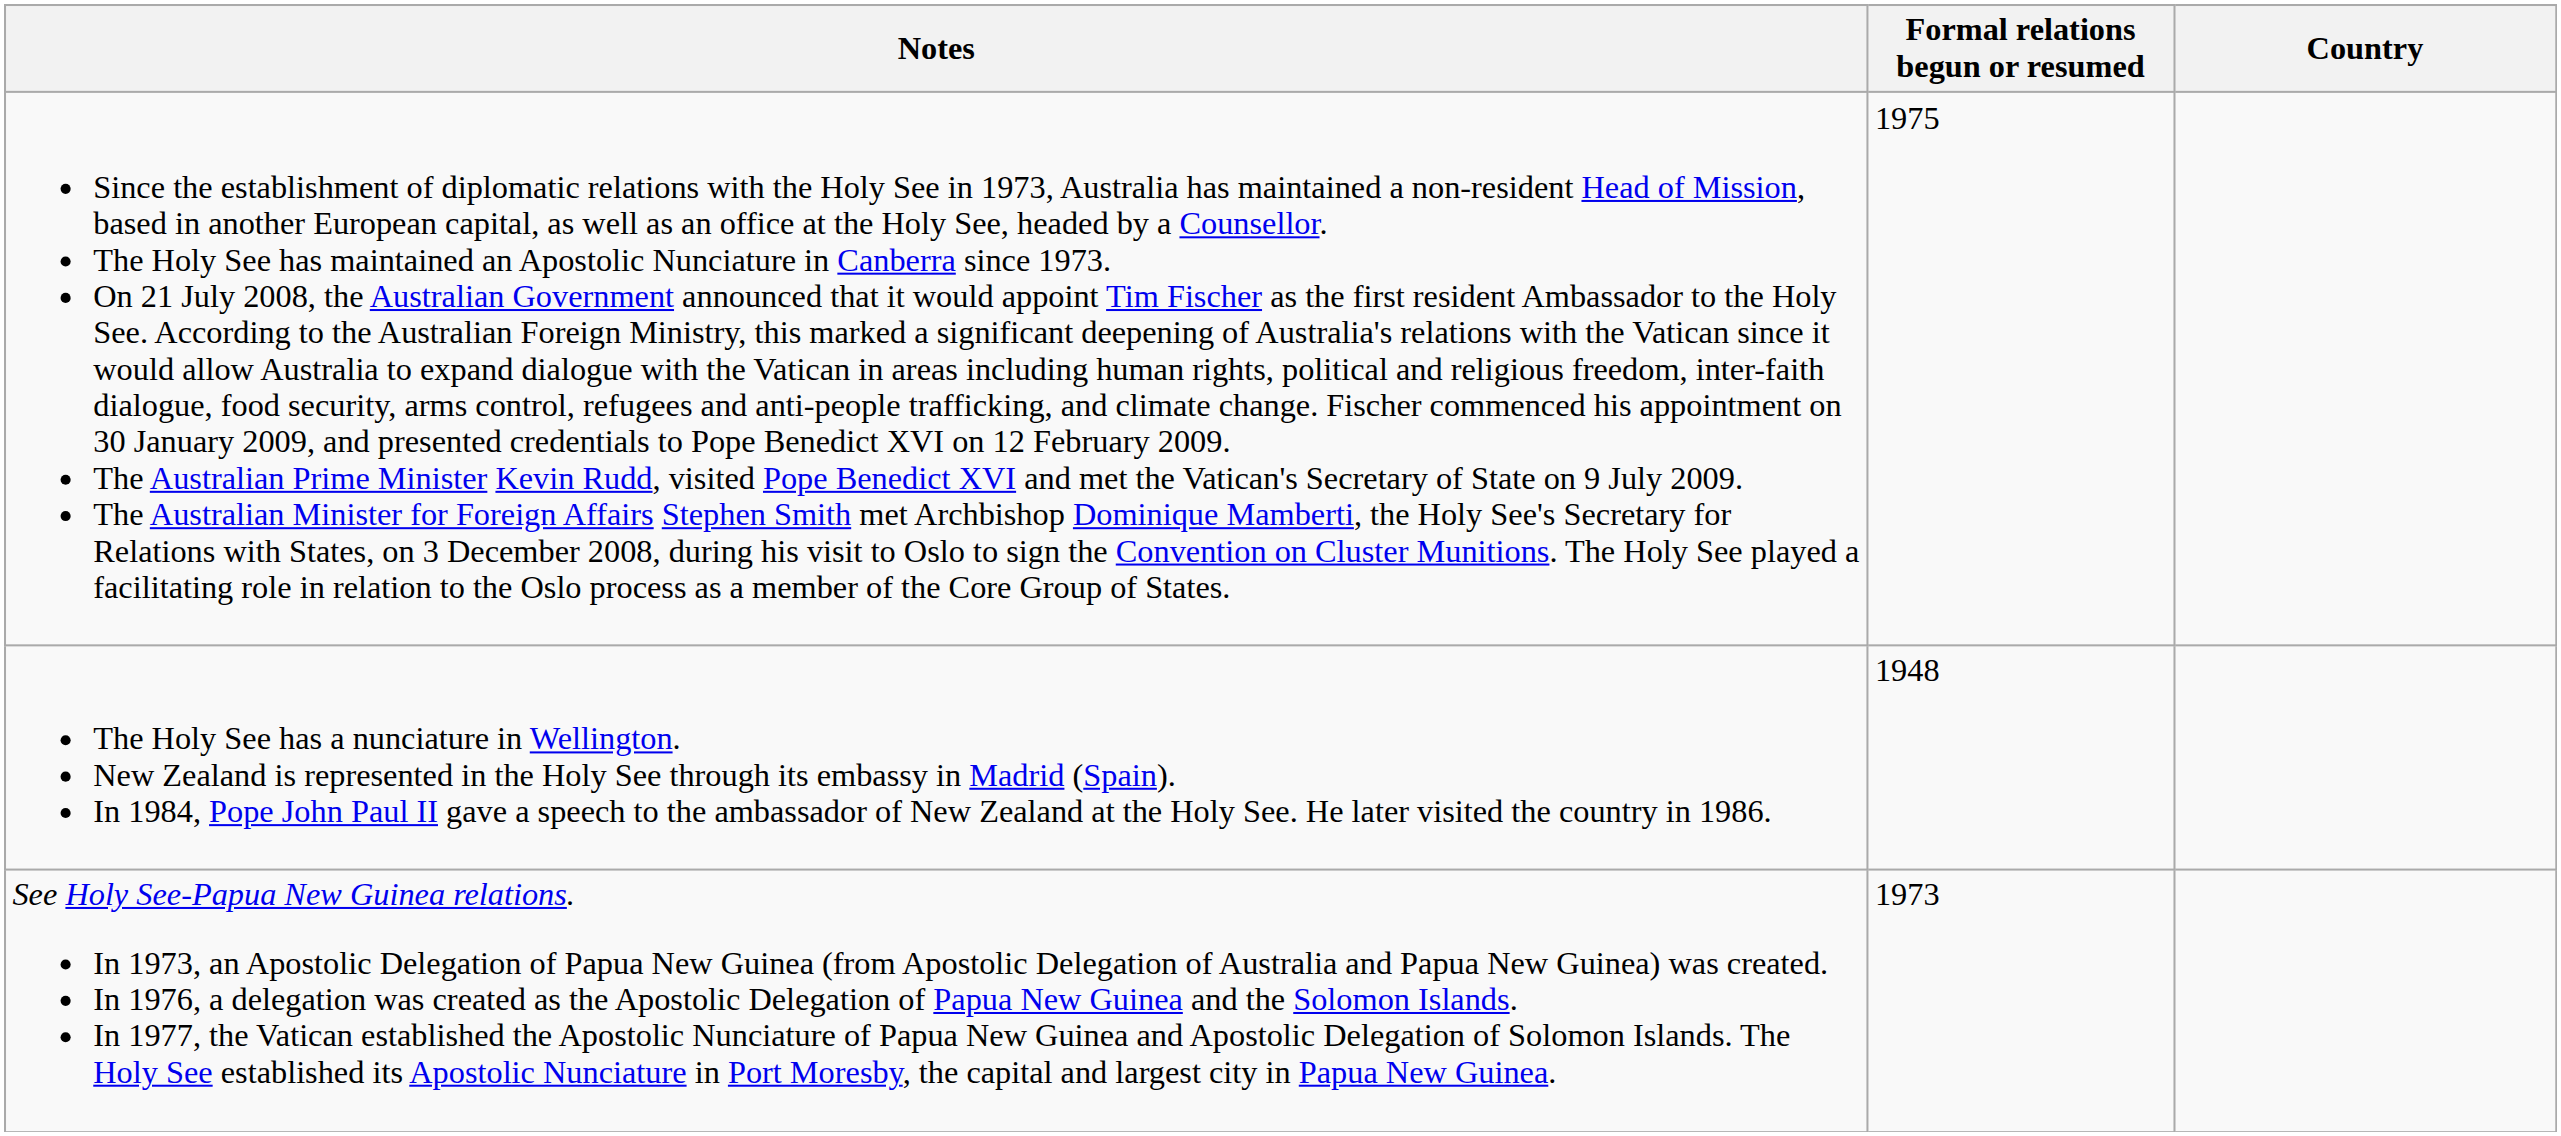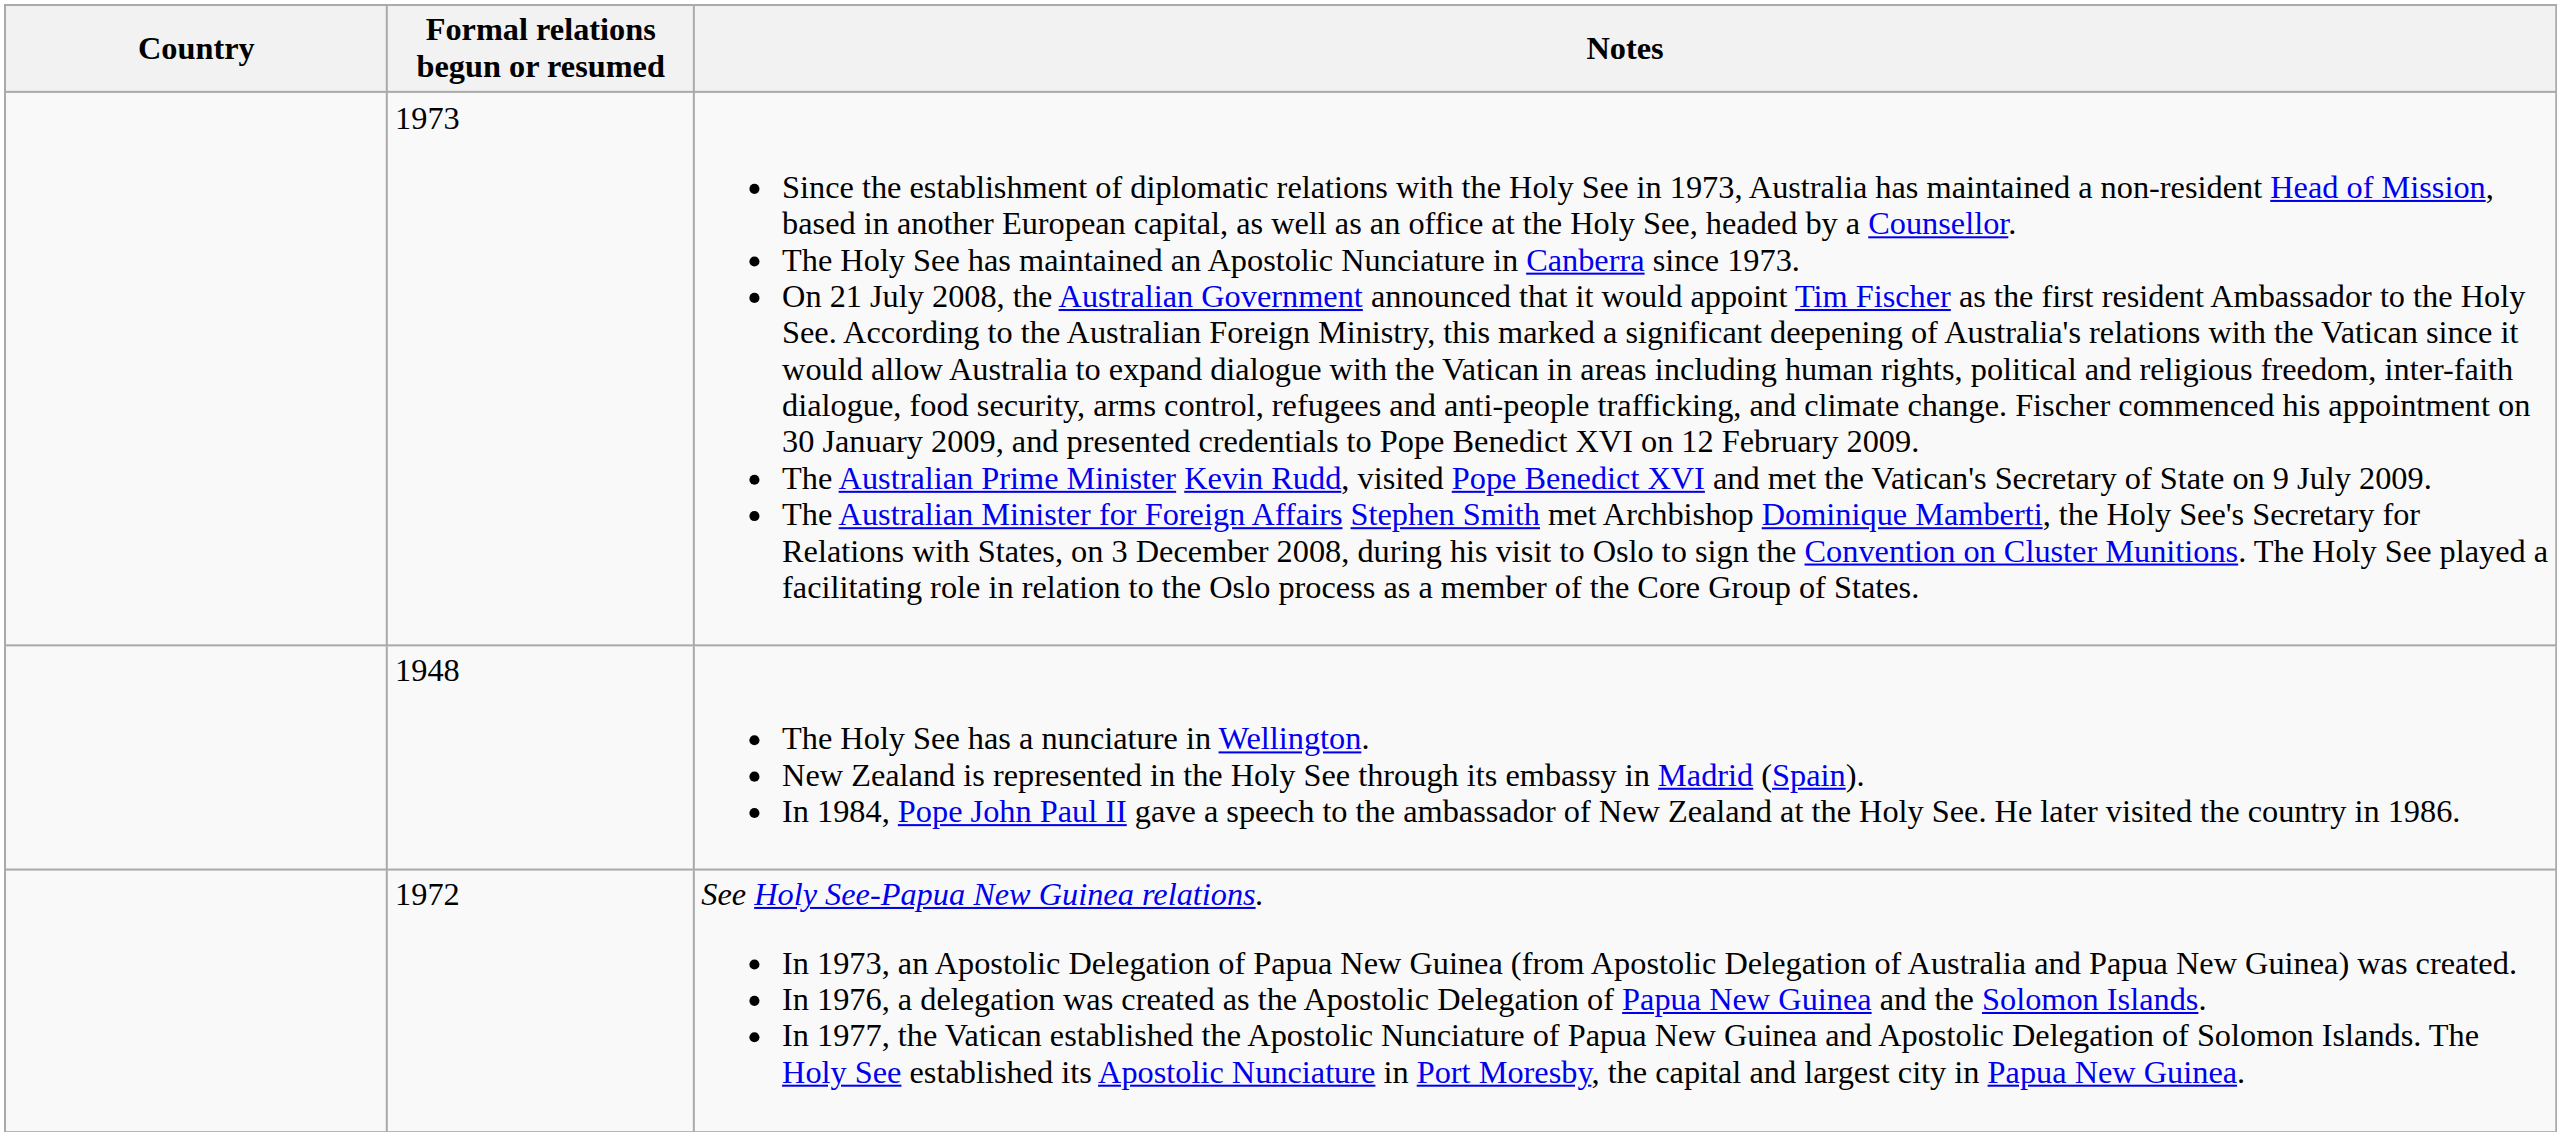columns swapped: (2365, 48) <-> (936, 48)
(1907, 117) 1975 -> (427, 117) 1973
(1907, 894) 1973 -> (427, 894) 1972
